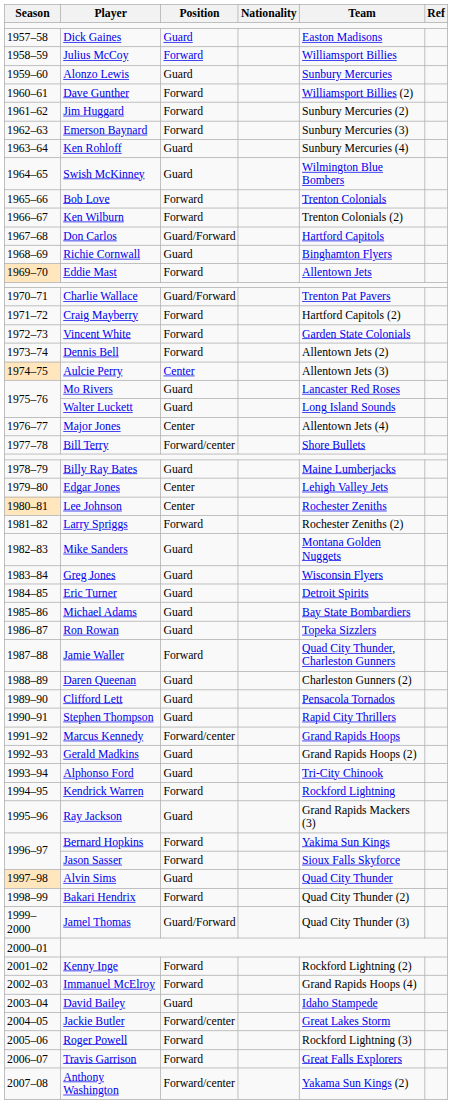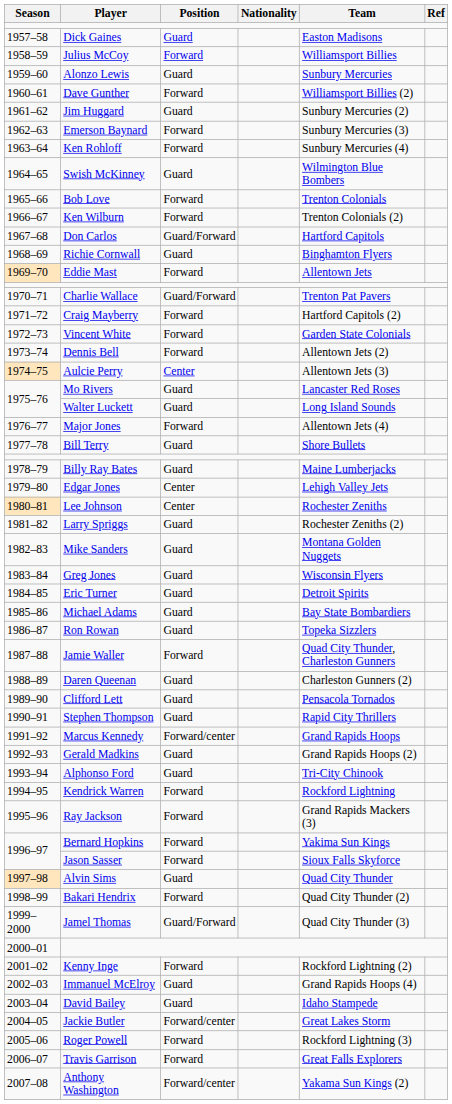(183, 111) Forward -> (178, 111) Guard
(178, 148) Guard -> (183, 148) Forward
(179, 426) Center -> (183, 426) Forward
(199, 445) Forward/center -> (178, 445) Guard
(183, 524) Forward -> (178, 524) Guard
(178, 816) Guard -> (183, 816) Forward
(183, 984) Forward -> (178, 984) Guard
